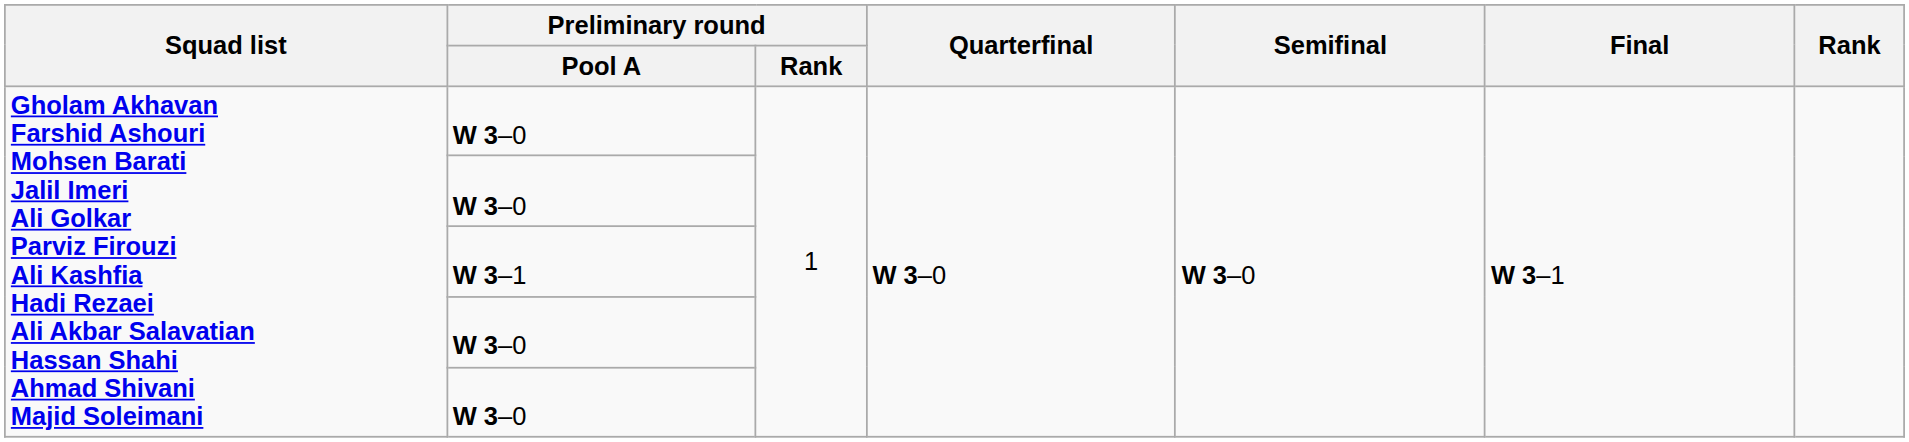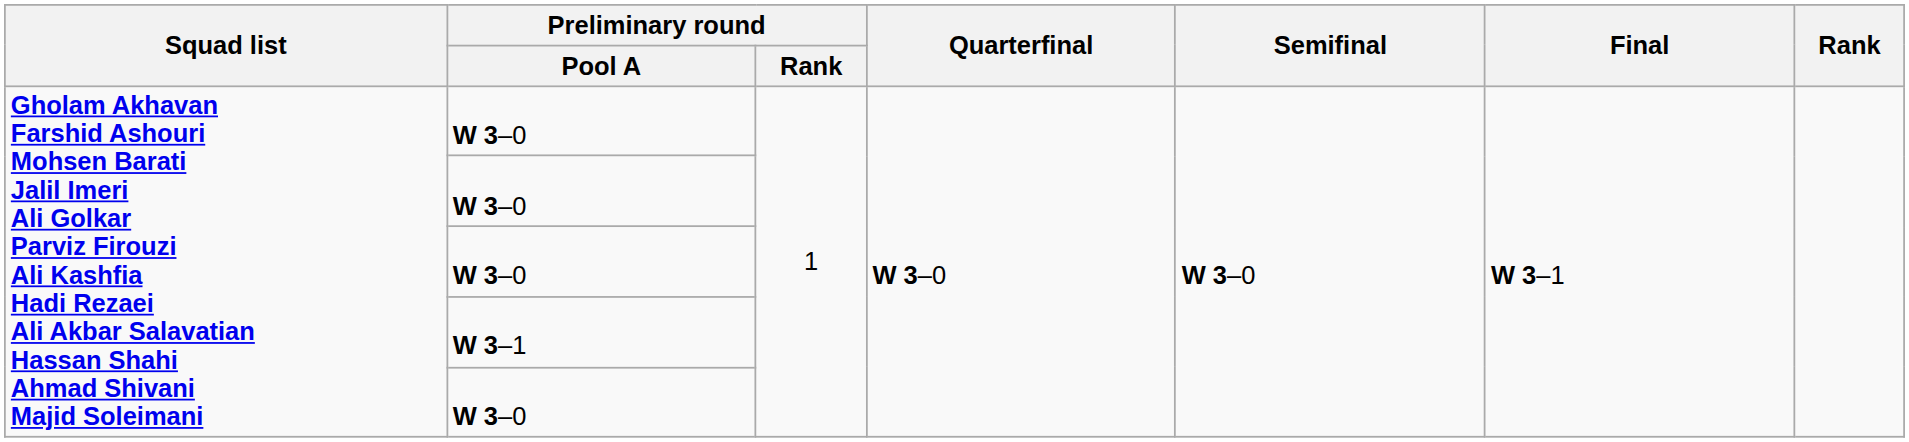(490, 276) W 3–1 -> (490, 276) W 3–0
(490, 346) W 3–0 -> (490, 346) W 3–1
